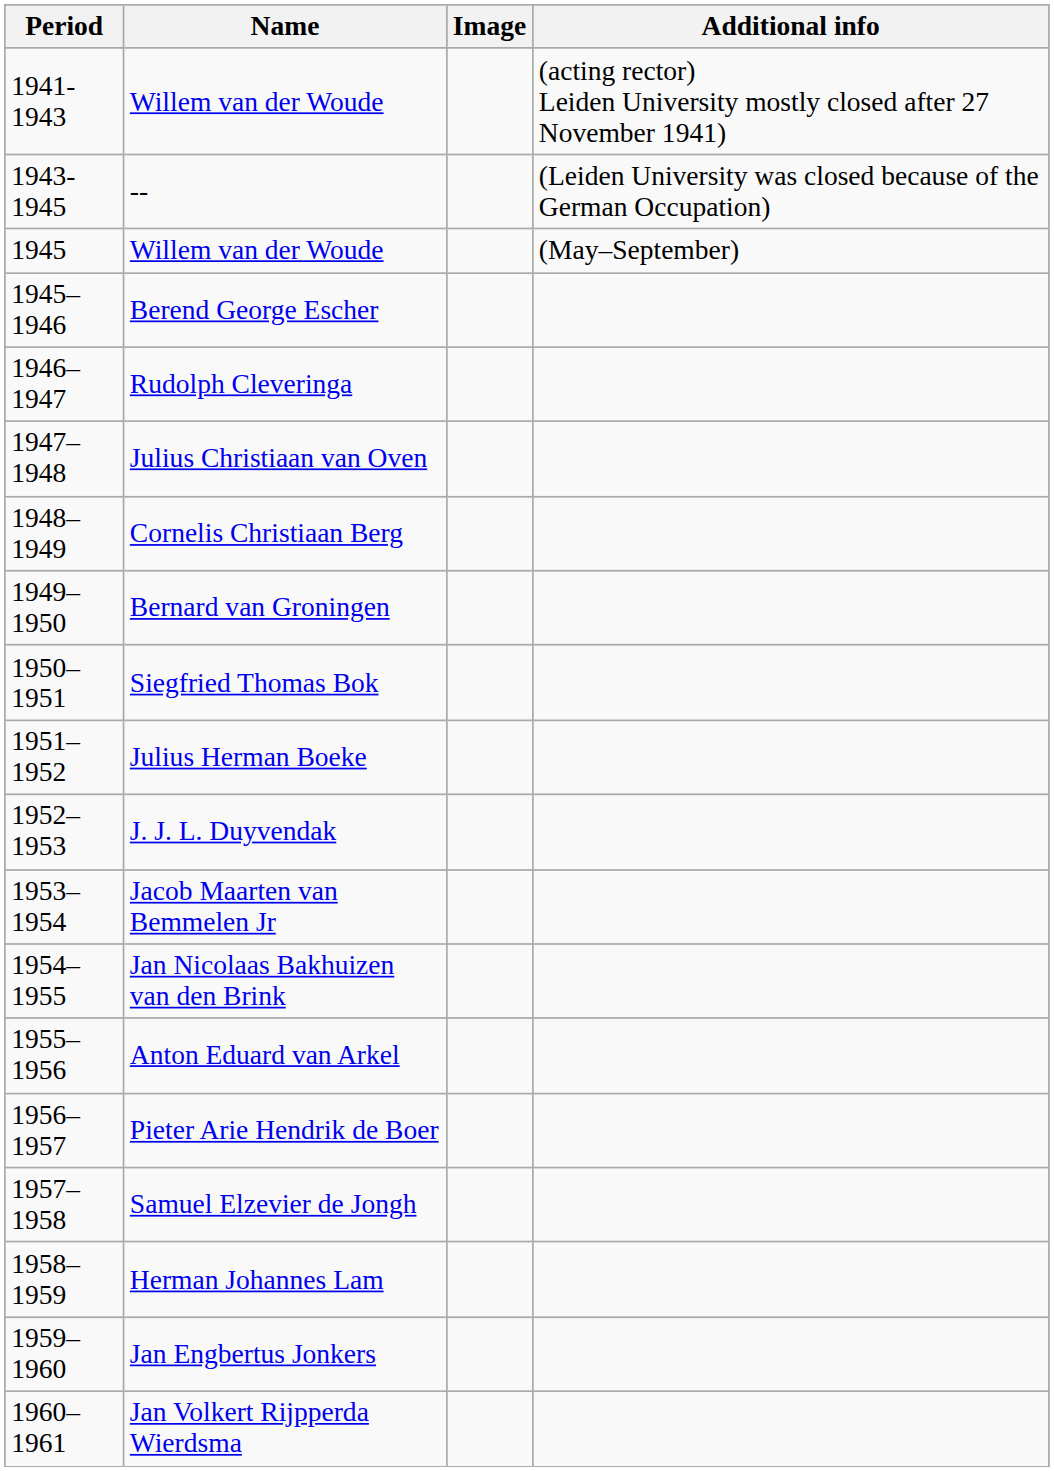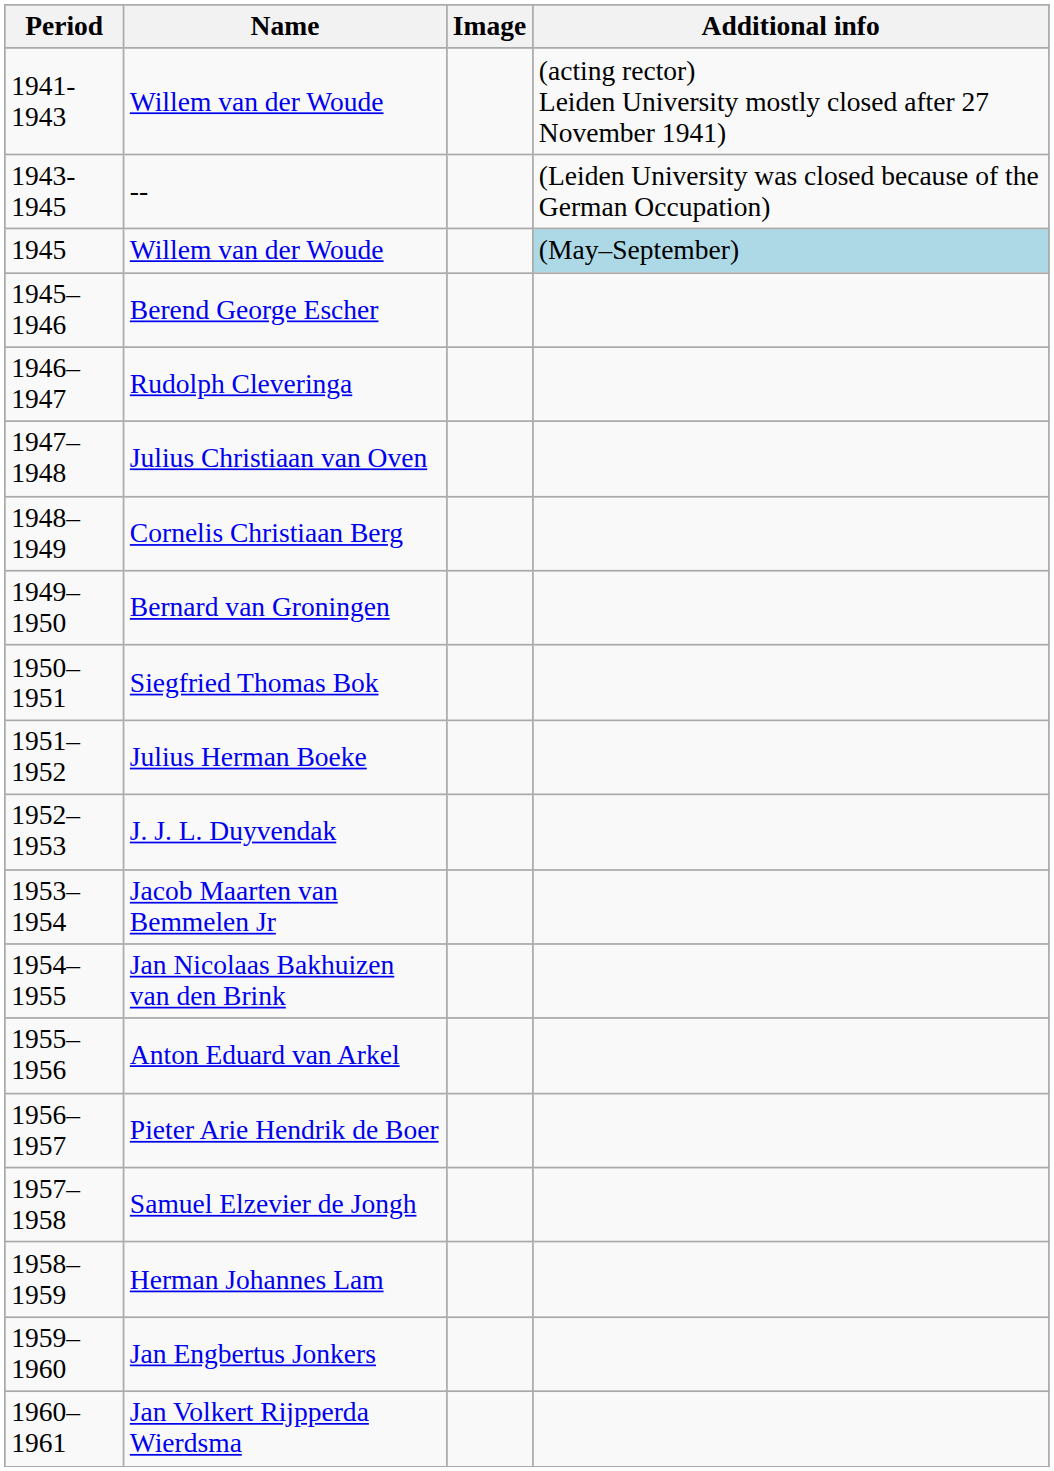(639, 250) no background -> (639, 250) lightblue background
